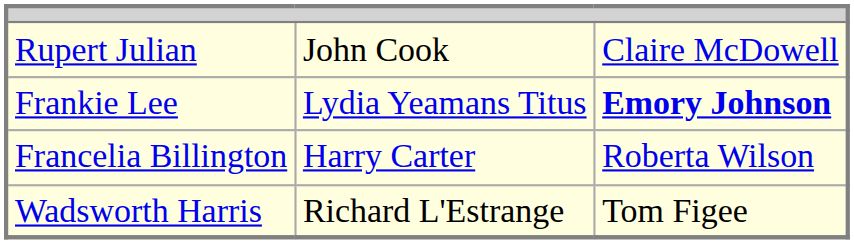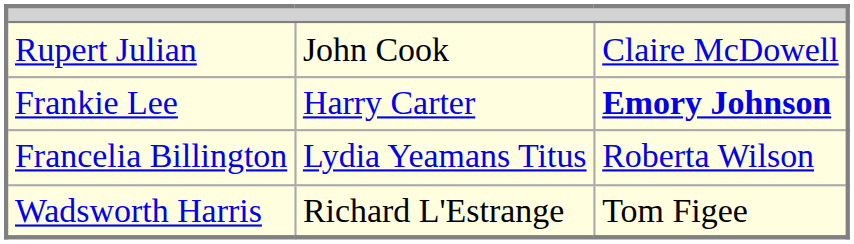(445, 102) Lydia Yeamans Titus -> (389, 102) Harry Carter
(389, 156) Harry Carter -> (445, 156) Lydia Yeamans Titus
